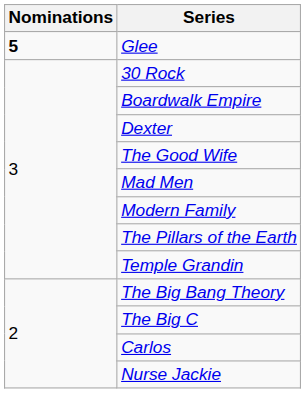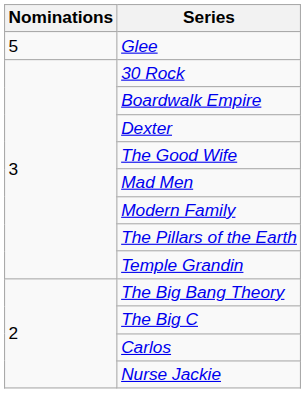(13, 45) bold -> (13, 45) normal
